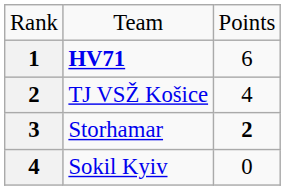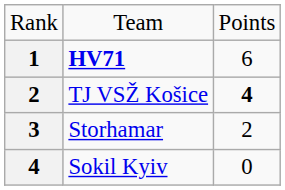(247, 94) normal -> (247, 94) bold
(247, 130) bold -> (247, 130) normal
